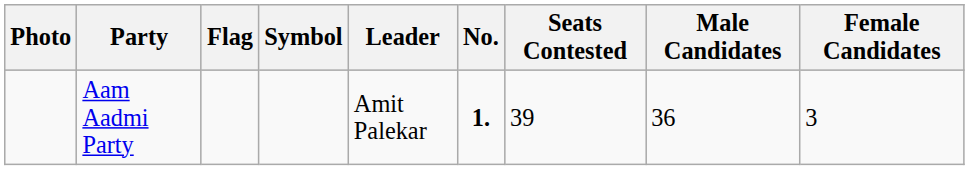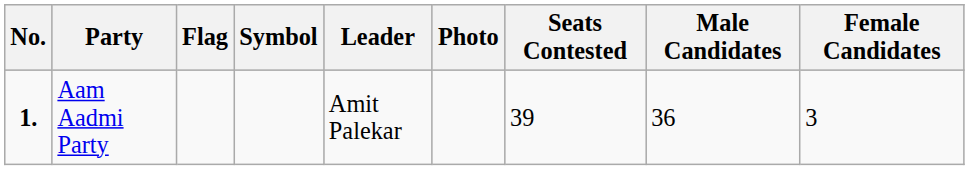columns swapped: (481, 37) <-> (41, 37)
